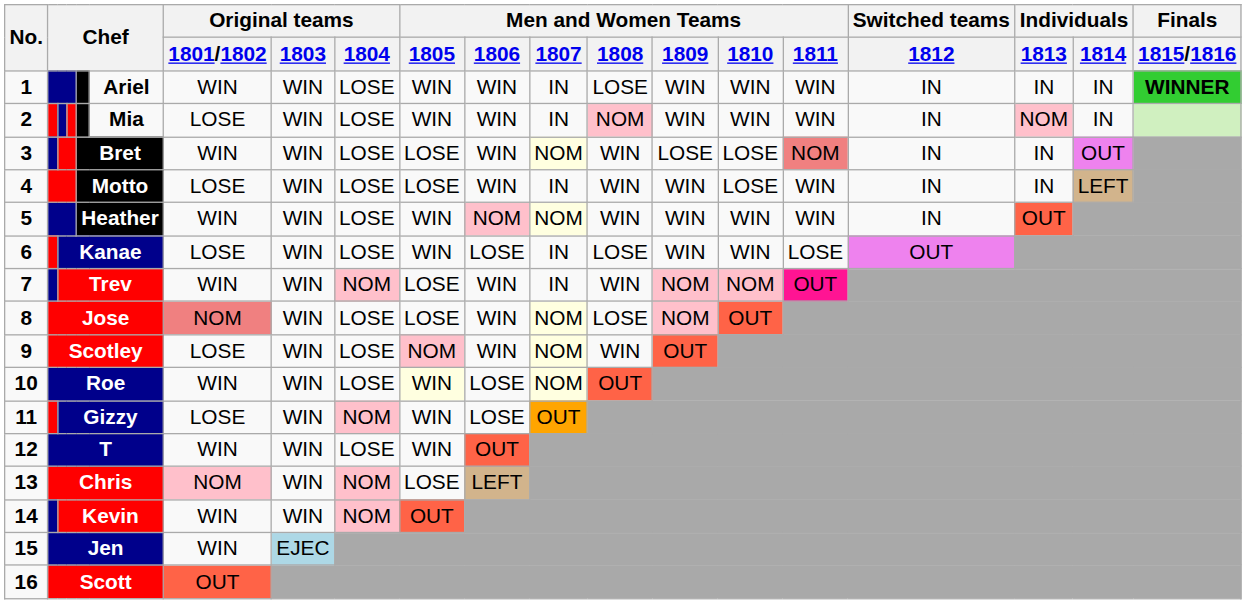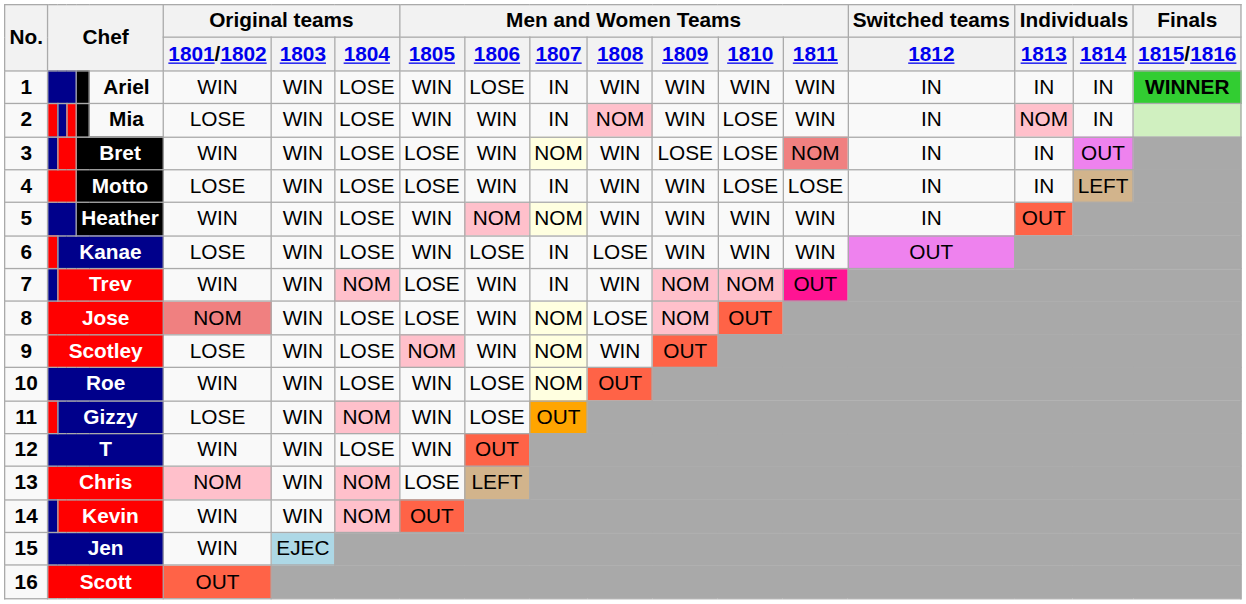(497, 86) WIN -> (497, 86) LOSE
(620, 86) LOSE -> (620, 86) WIN
(750, 119) WIN -> (750, 119) LOSE
(815, 185) WIN -> (815, 185) LOSE
(815, 251) LOSE -> (815, 251) WIN
(432, 383) lightyellow background -> (432, 383) no background
